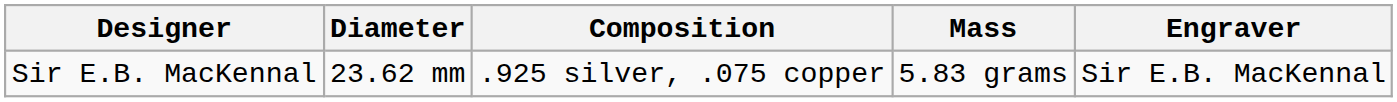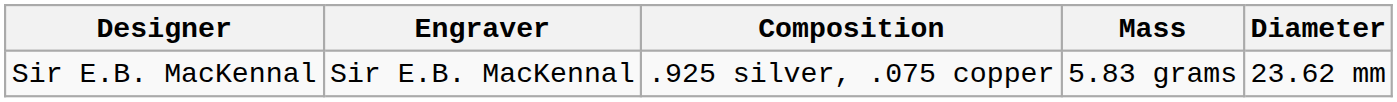columns swapped: (1234, 28) <-> (398, 28)
